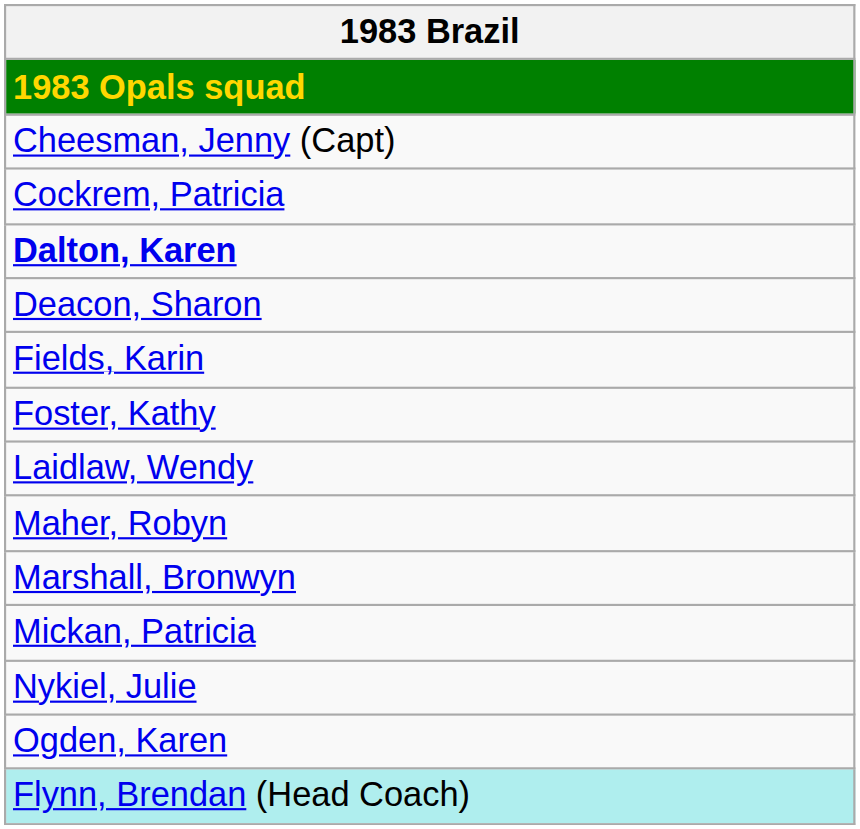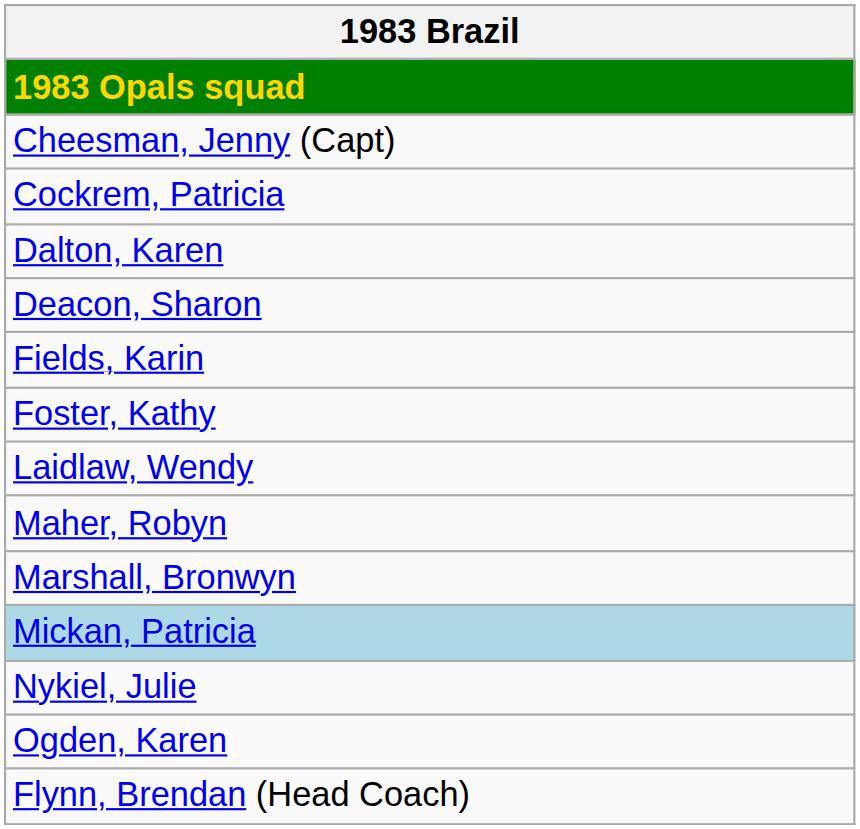(125, 250) bold -> (118, 250) normal
(134, 631) no background -> (134, 631) lightblue background
(242, 795) paleturquoise background -> (242, 795) no background
